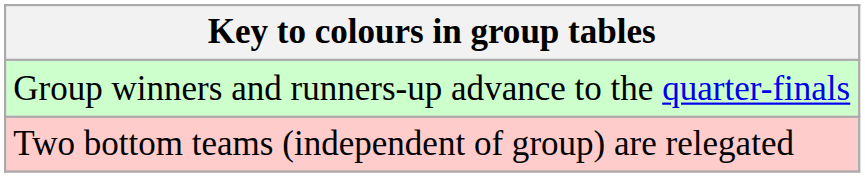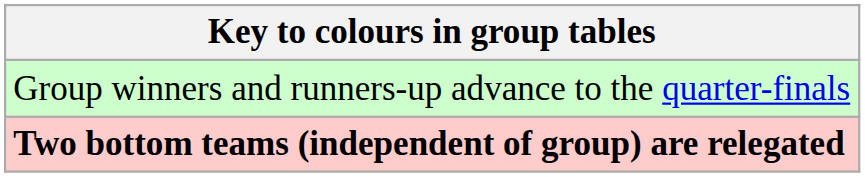(404, 143) normal -> (429, 143) bold
